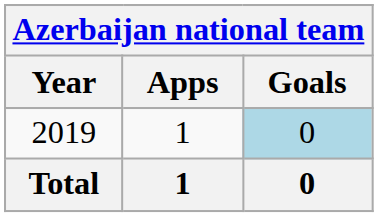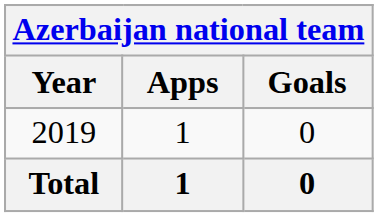(307, 132) lightblue background -> (307, 132) no background
